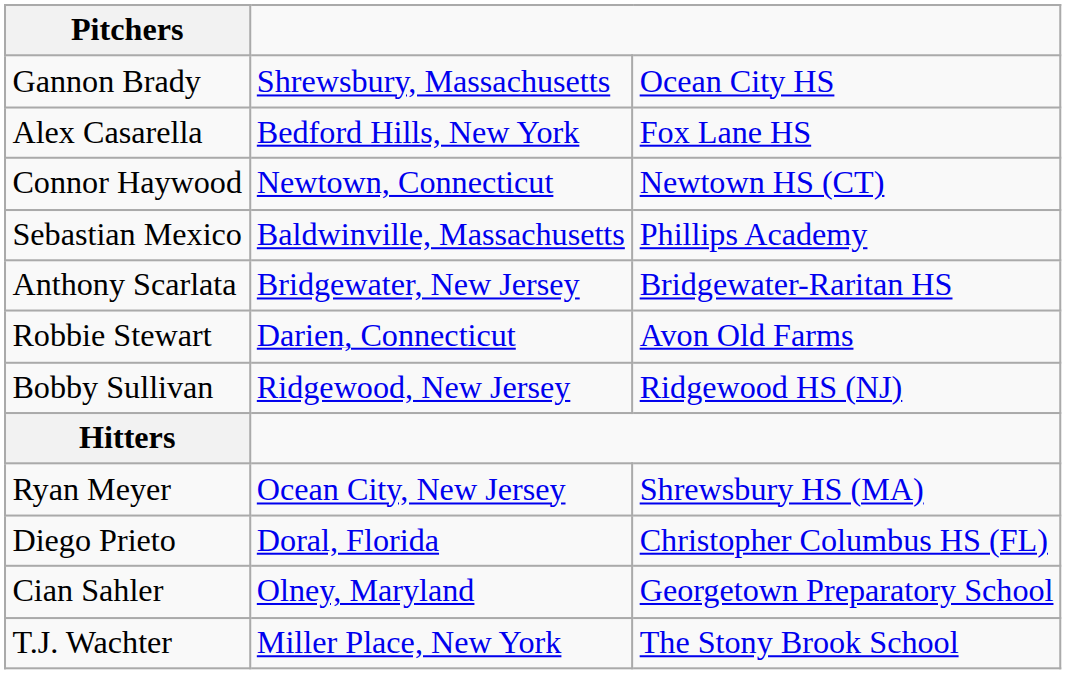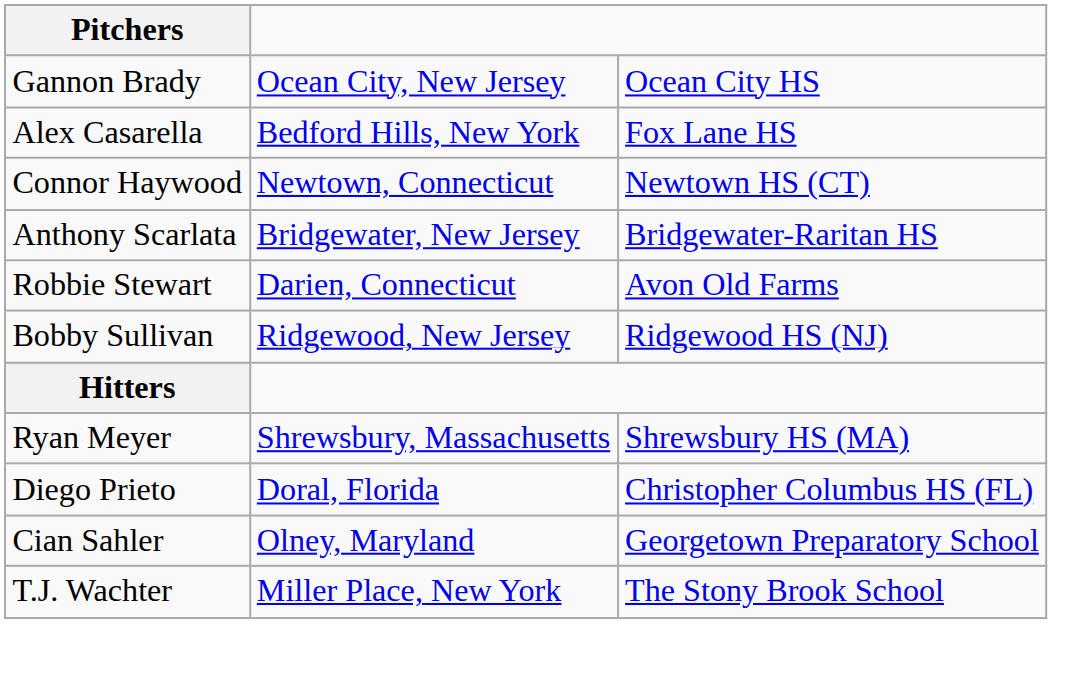(434, 81) Shrewsbury, Massachusetts -> (411, 81) Ocean City, New Jersey
- row: (127, 234)
(411, 489) Ocean City, New Jersey -> (434, 438) Shrewsbury, Massachusetts
